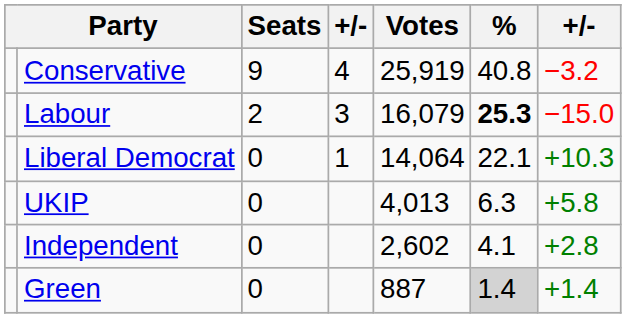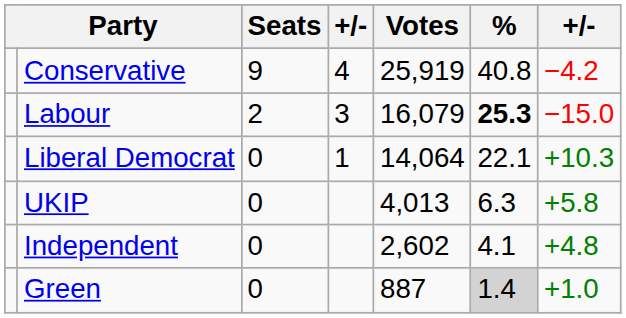(571, 70) −3.2 -> (571, 70) −4.2
(571, 245) +2.8 -> (571, 245) +4.8
(571, 289) +1.4 -> (571, 289) +1.0
